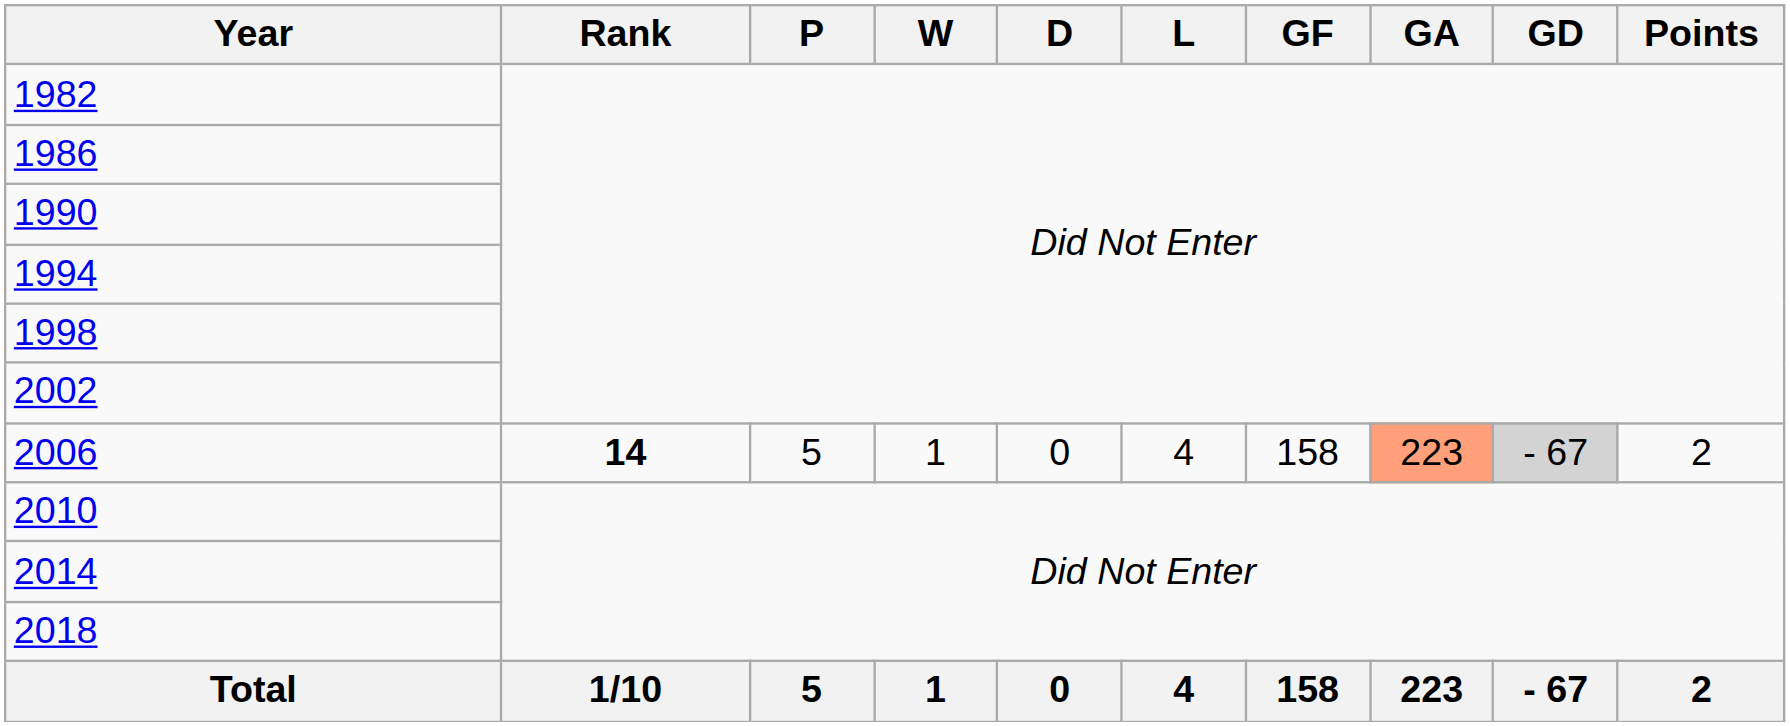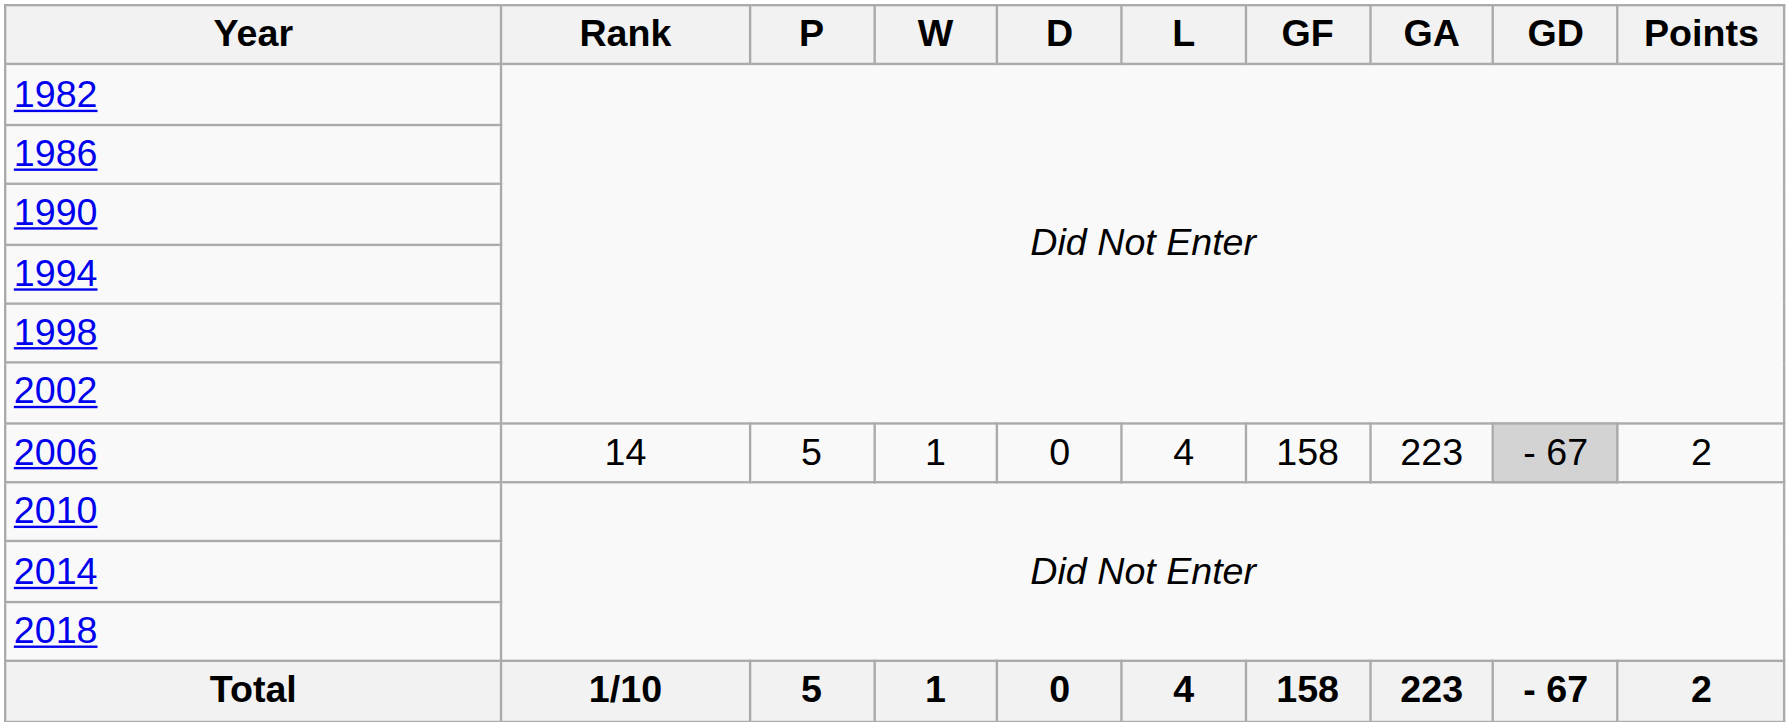(625, 451) bold -> (625, 451) normal
(1432, 451) lightsalmon background -> (1432, 451) no background
